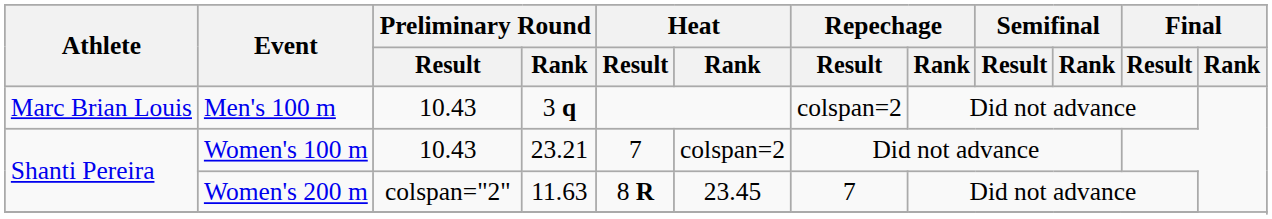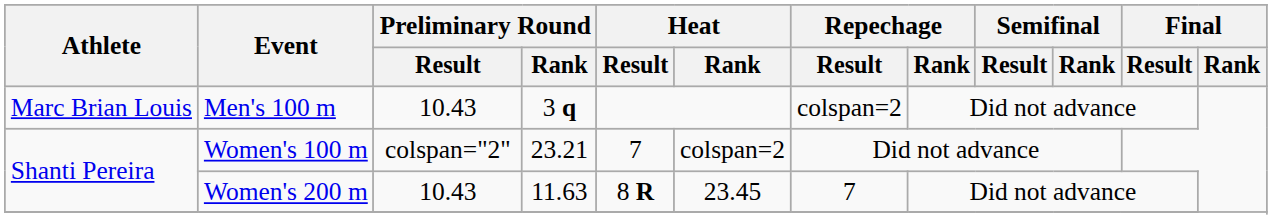(448, 149) 10.43 -> (448, 149) colspan="2"
(448, 191) colspan="2" -> (448, 191) 10.43
